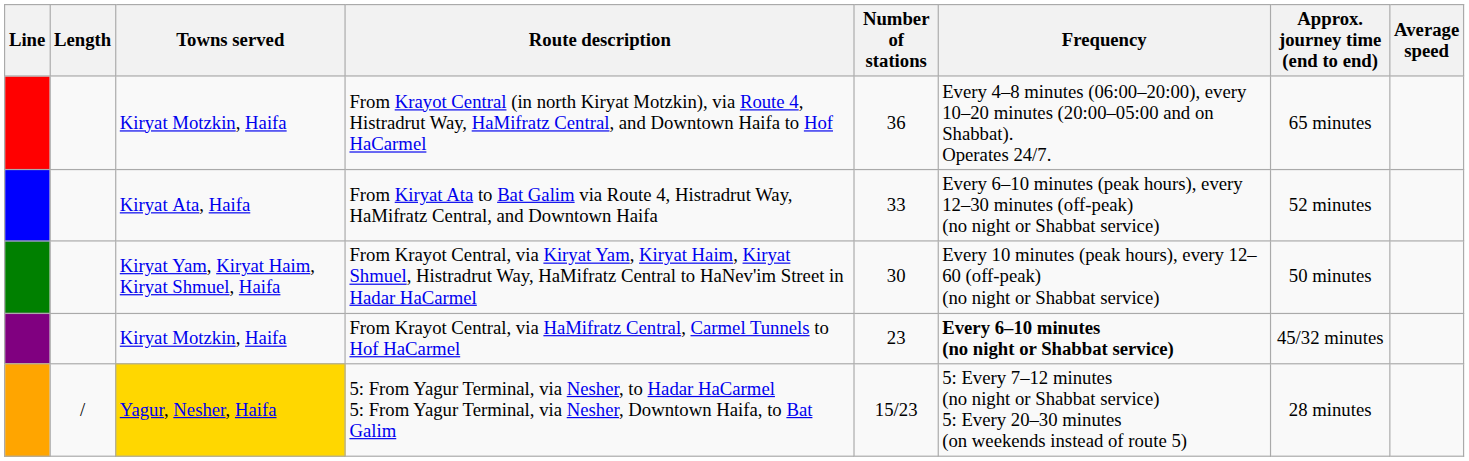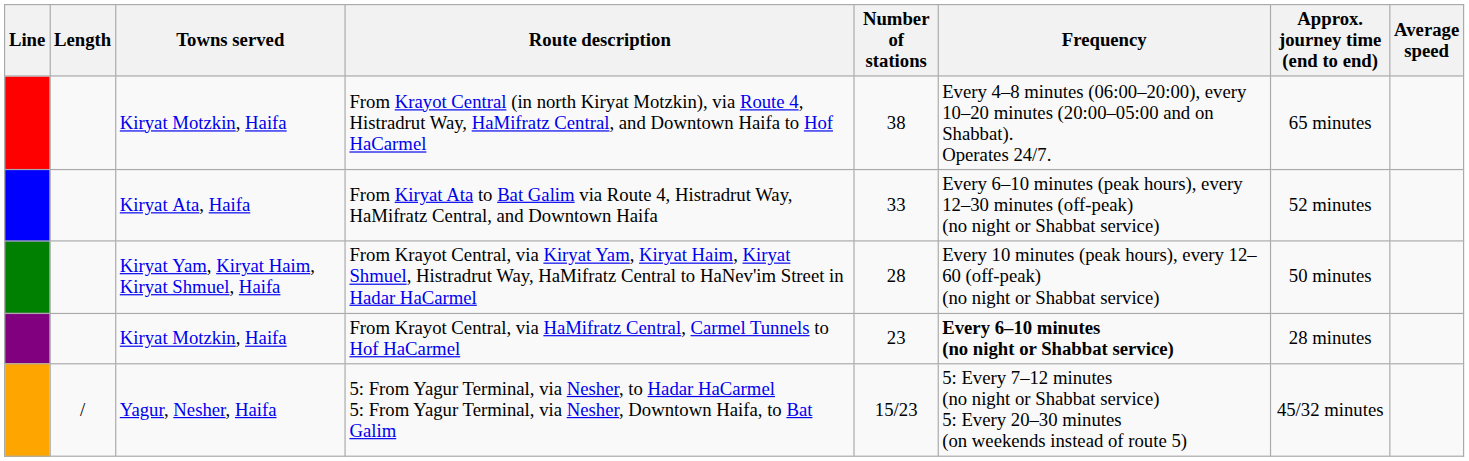(896, 122) 36 -> (896, 122) 38
(896, 276) 30 -> (896, 276) 28
(1330, 338) 45/32 minutes -> (1330, 338) 28 minutes
(198, 409) gold background -> (198, 409) no background
(1330, 409) 28 minutes -> (1330, 409) 45/32 minutes
